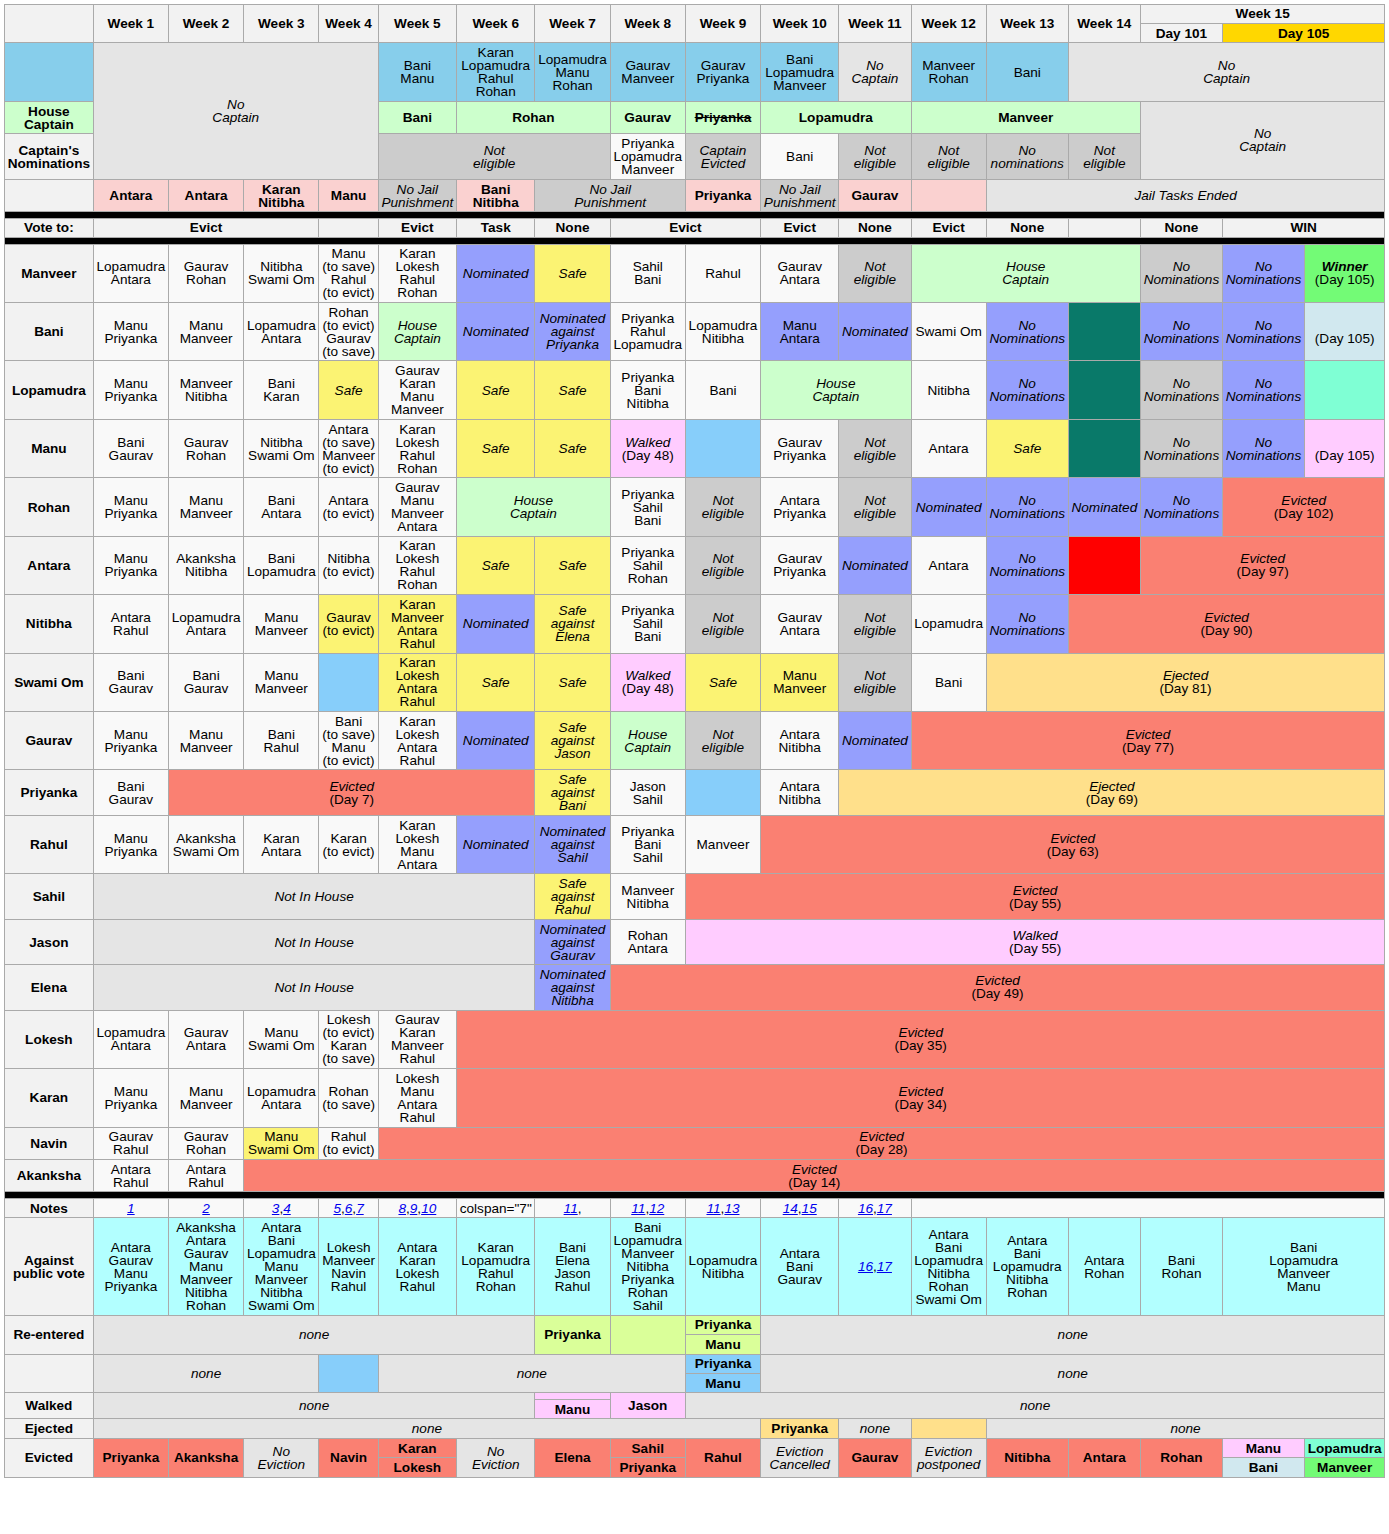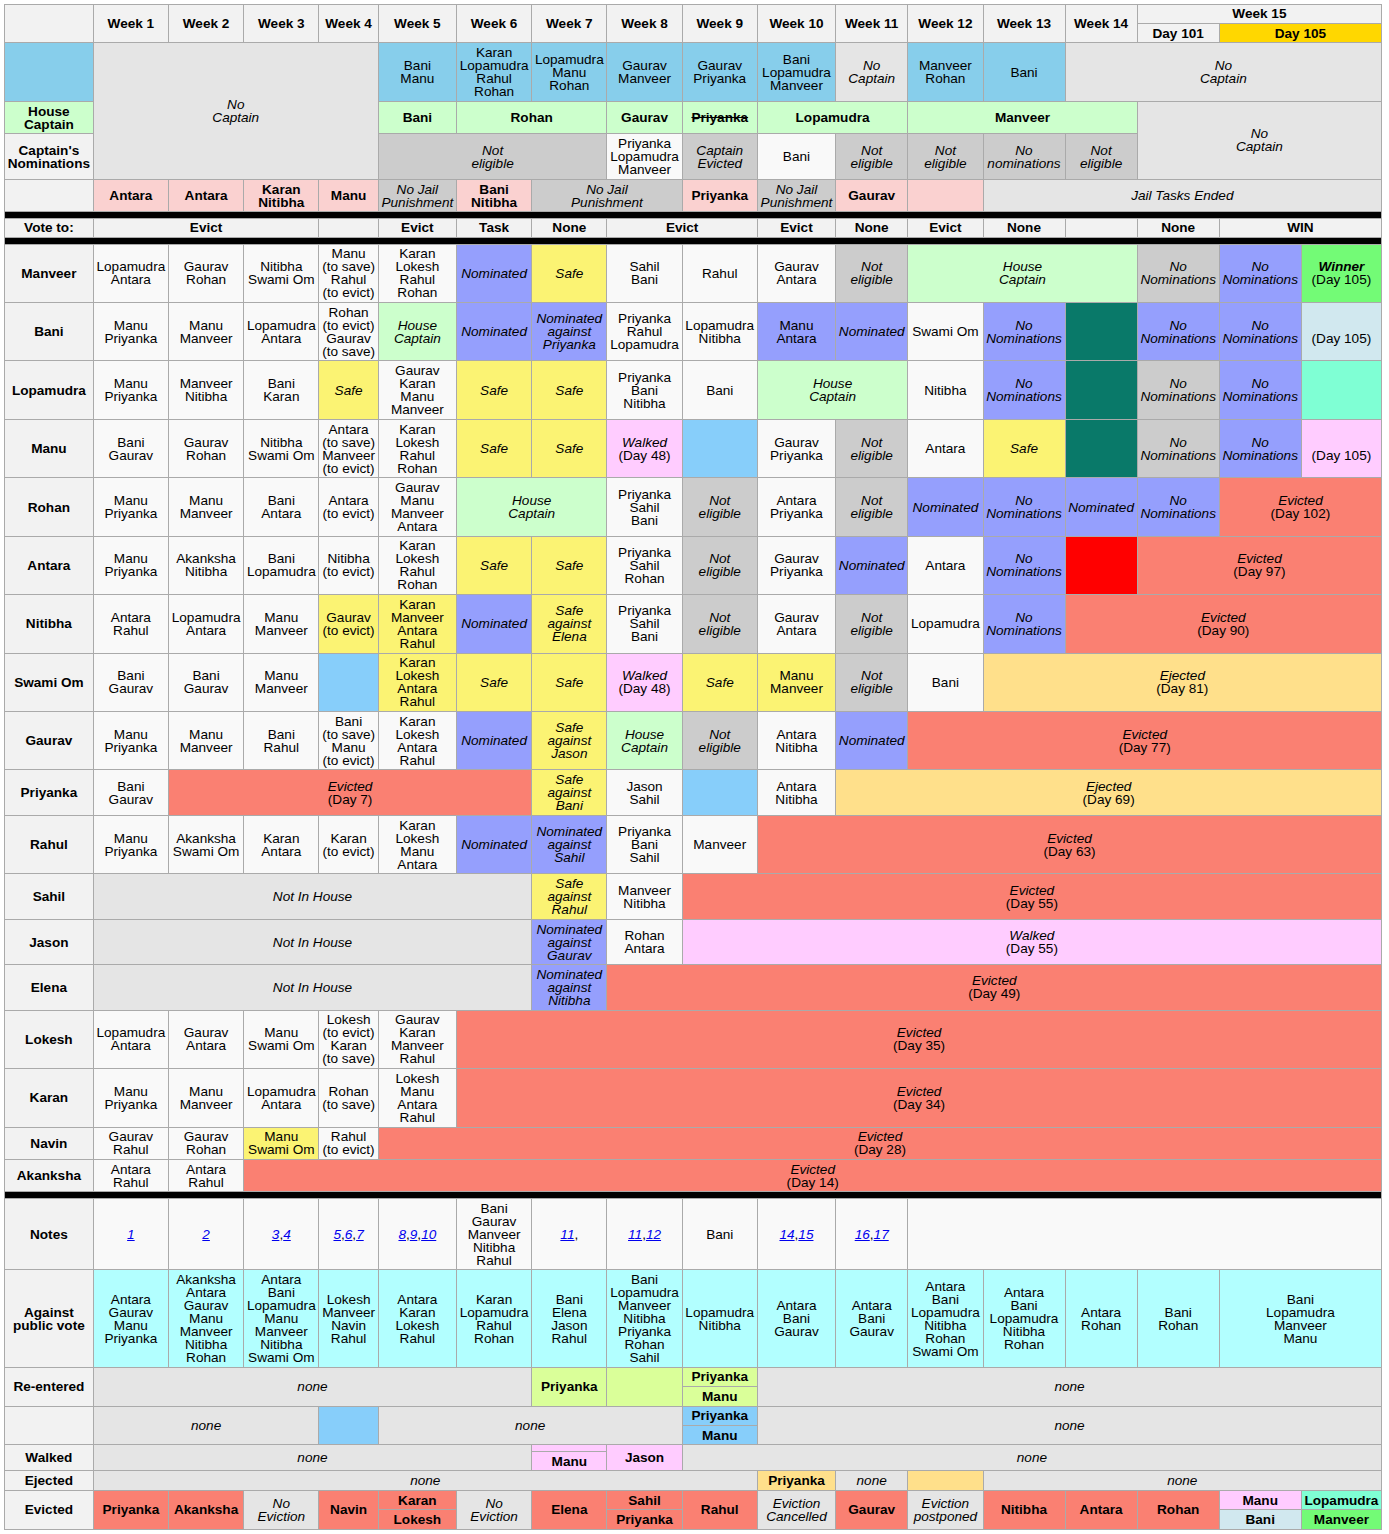(496, 1208) colspan="7" -> (494, 1234) Bani Gaurav Manveer Nitibha Rahul
(723, 1208) 11,13 -> (720, 1234) Bani
(875, 1266) 16,17 -> (872, 1318) Antara Bani Gaurav
